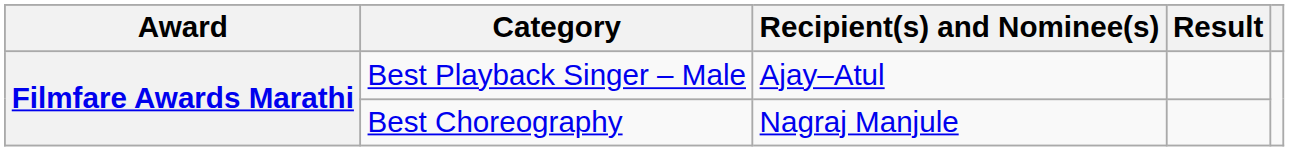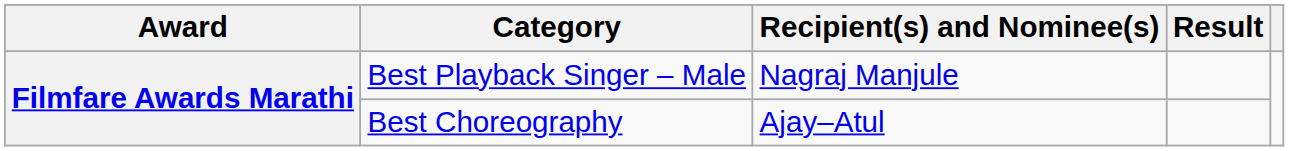(822, 74) Ajay–Atul -> (859, 74) Nagraj Manjule
(859, 121) Nagraj Manjule -> (822, 121) Ajay–Atul
